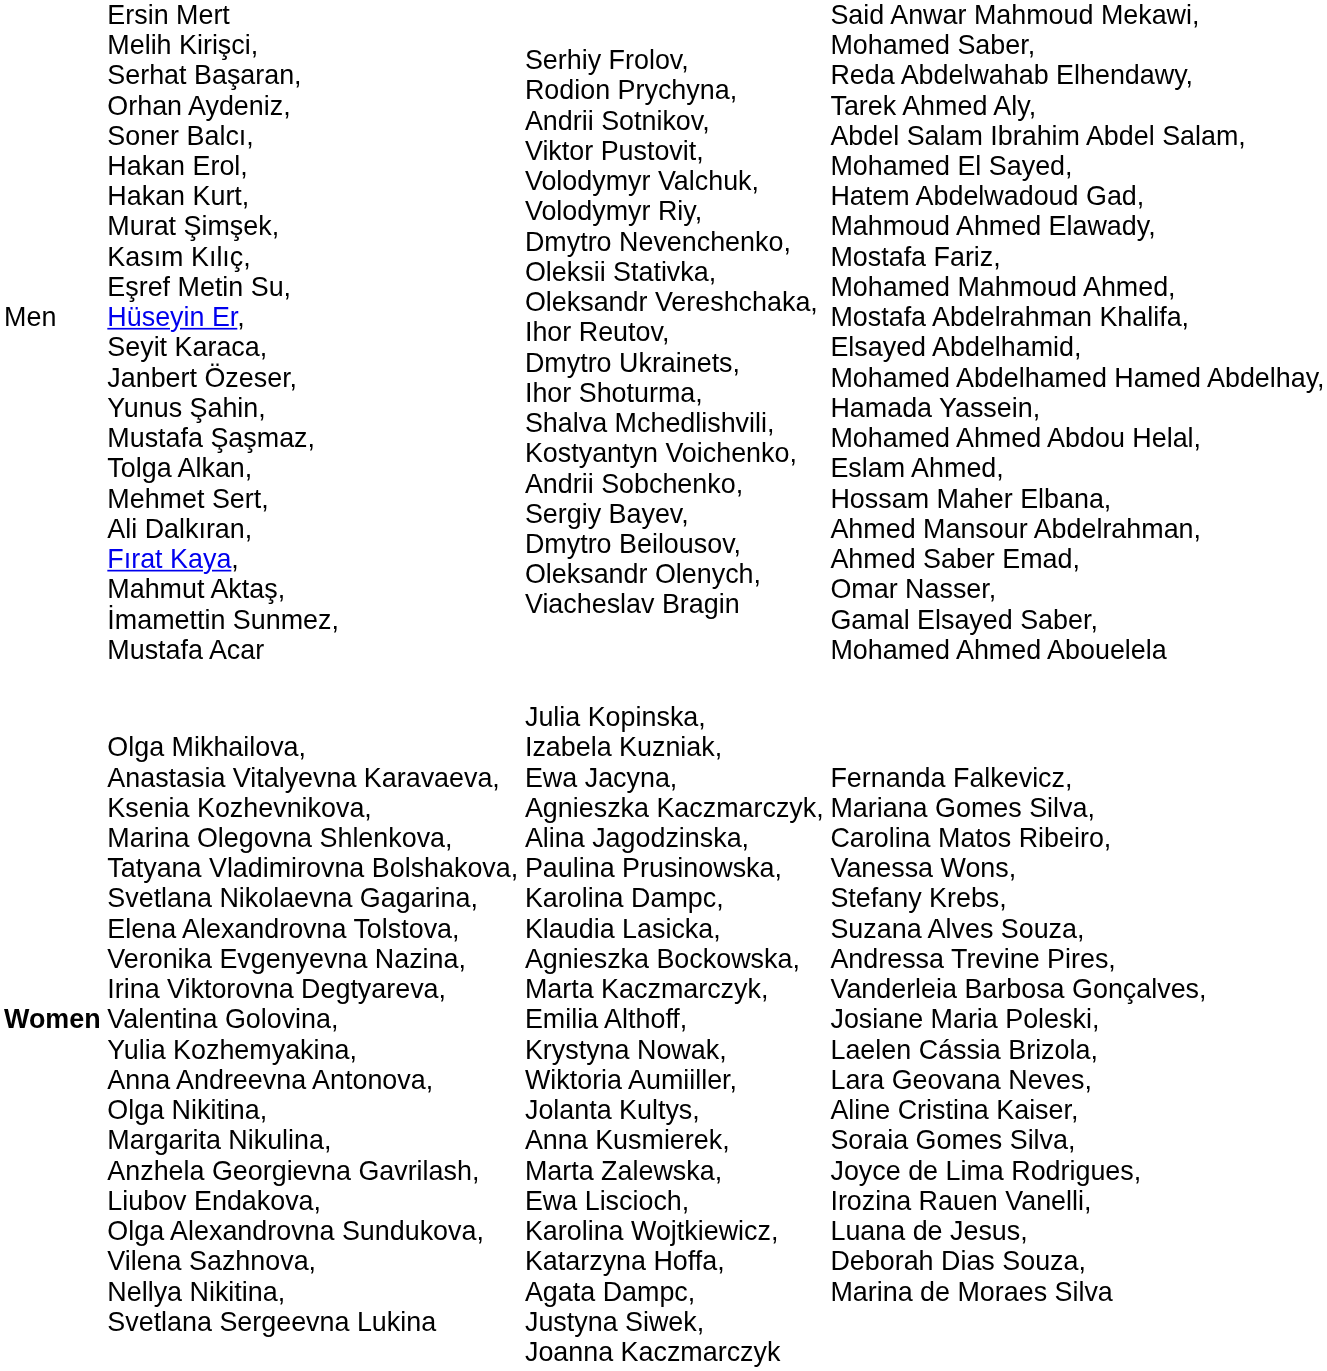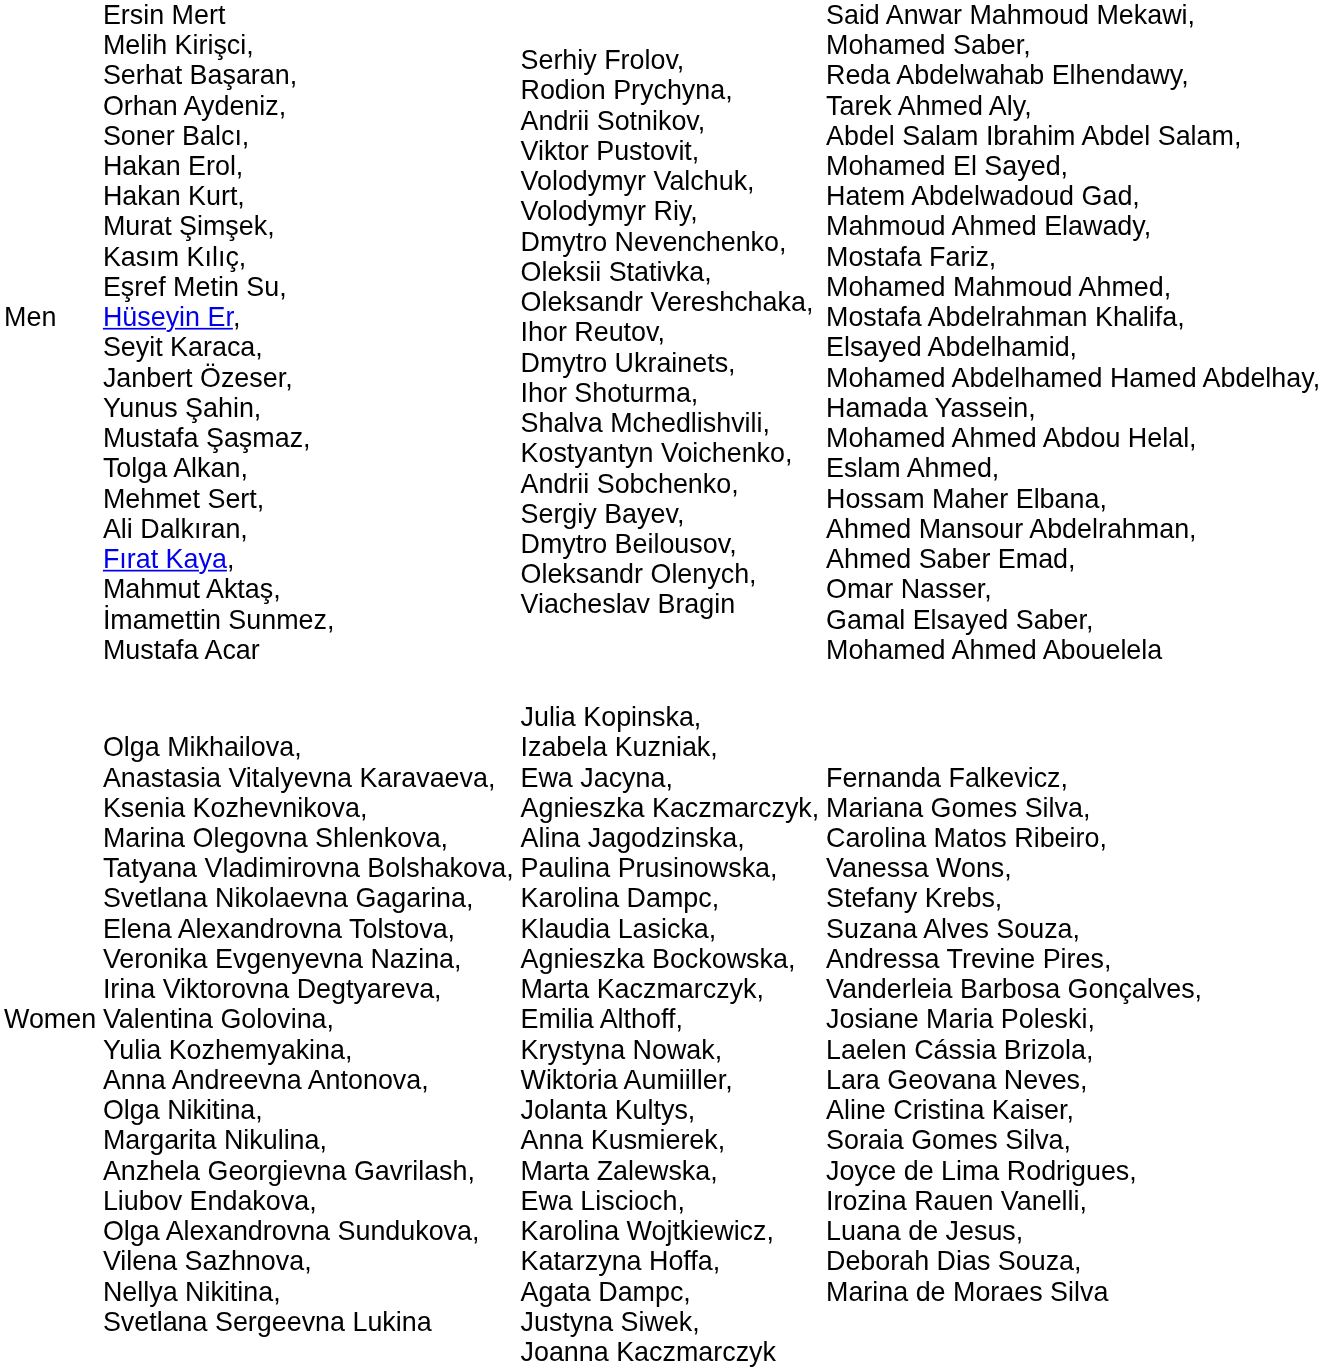(52, 1019) bold -> (50, 1019) normal
